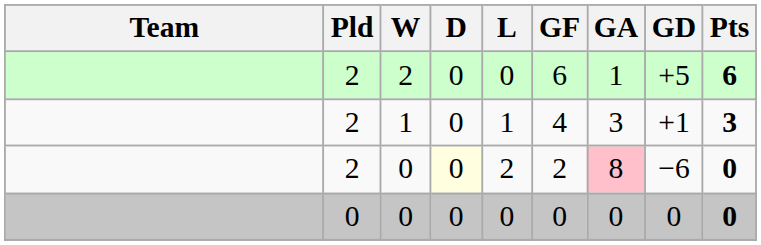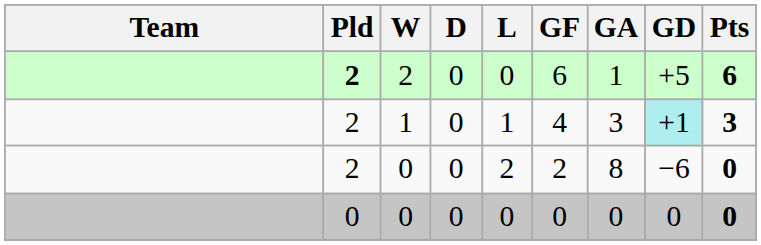(352, 74) normal -> (352, 74) bold
(674, 121) no background -> (674, 121) paleturquoise background
(456, 168) lightyellow background -> (456, 168) no background
(616, 168) pink background -> (616, 168) no background
